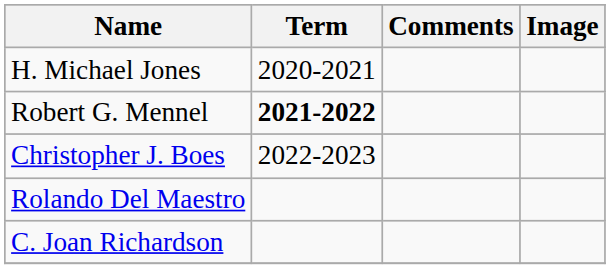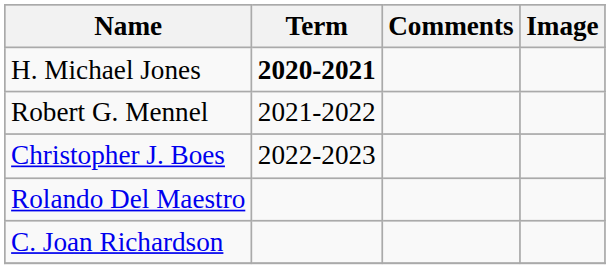(317, 69) normal -> (317, 69) bold
(317, 112) bold -> (317, 112) normal
